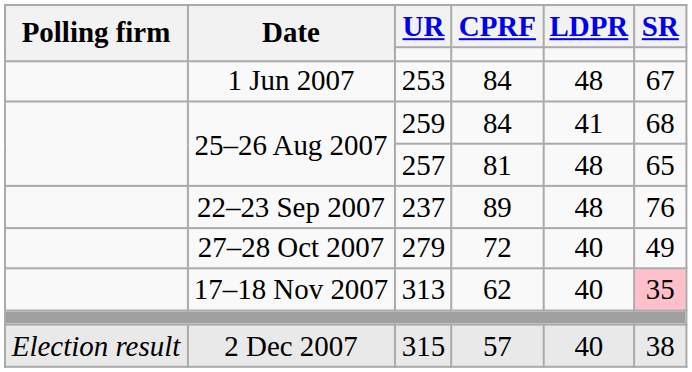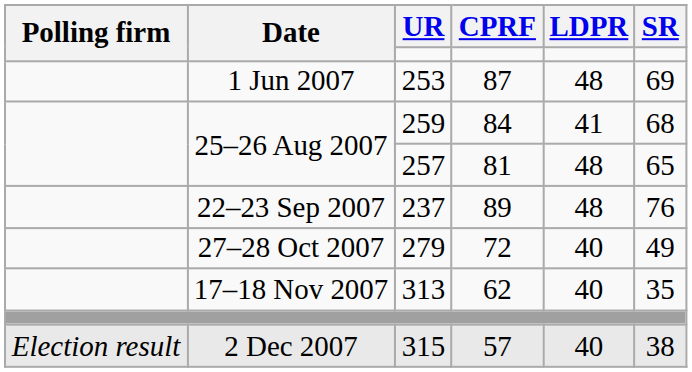(497, 82) 84 -> (497, 82) 87
(660, 82) 67 -> (660, 82) 69
(660, 290) pink background -> (660, 290) no background
